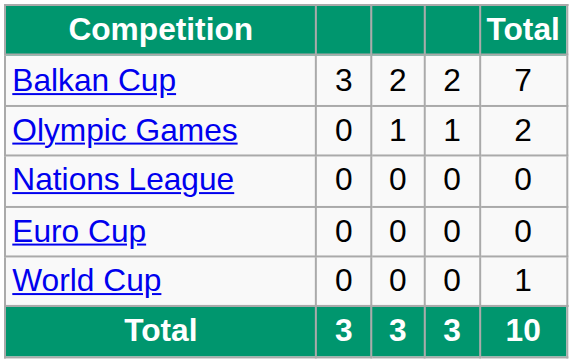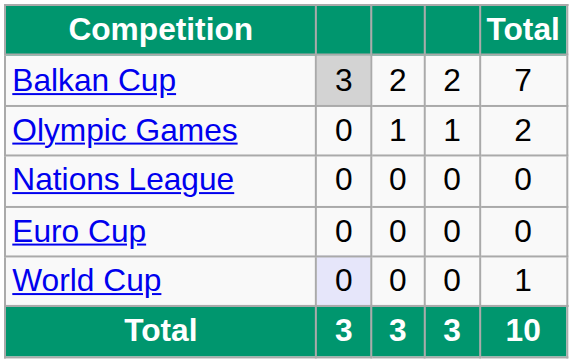(344, 79) no background -> (344, 79) lightgrey background
(344, 280) no background -> (344, 280) lavender background
